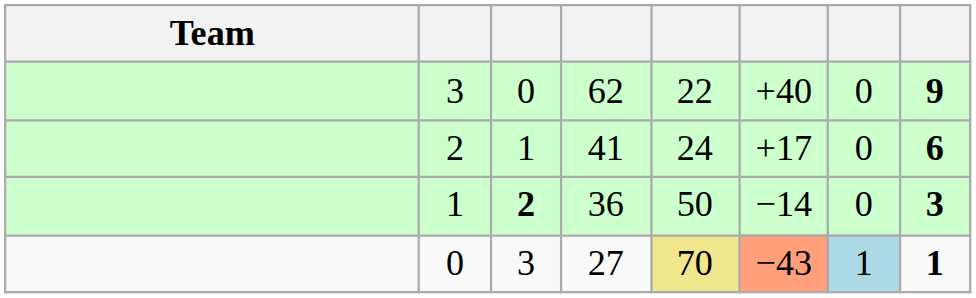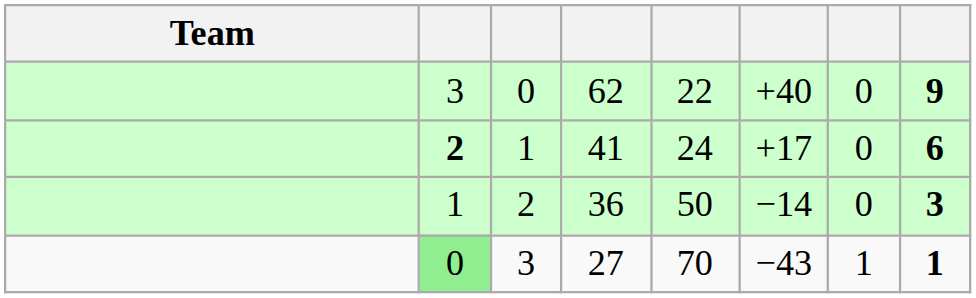(455, 147) normal -> (455, 147) bold
(526, 205) bold -> (526, 205) normal
(455, 262) no background -> (455, 262) lightgreen background
(695, 262) khaki background -> (695, 262) no background
(784, 262) lightsalmon background -> (784, 262) no background
(864, 262) lightblue background -> (864, 262) no background
